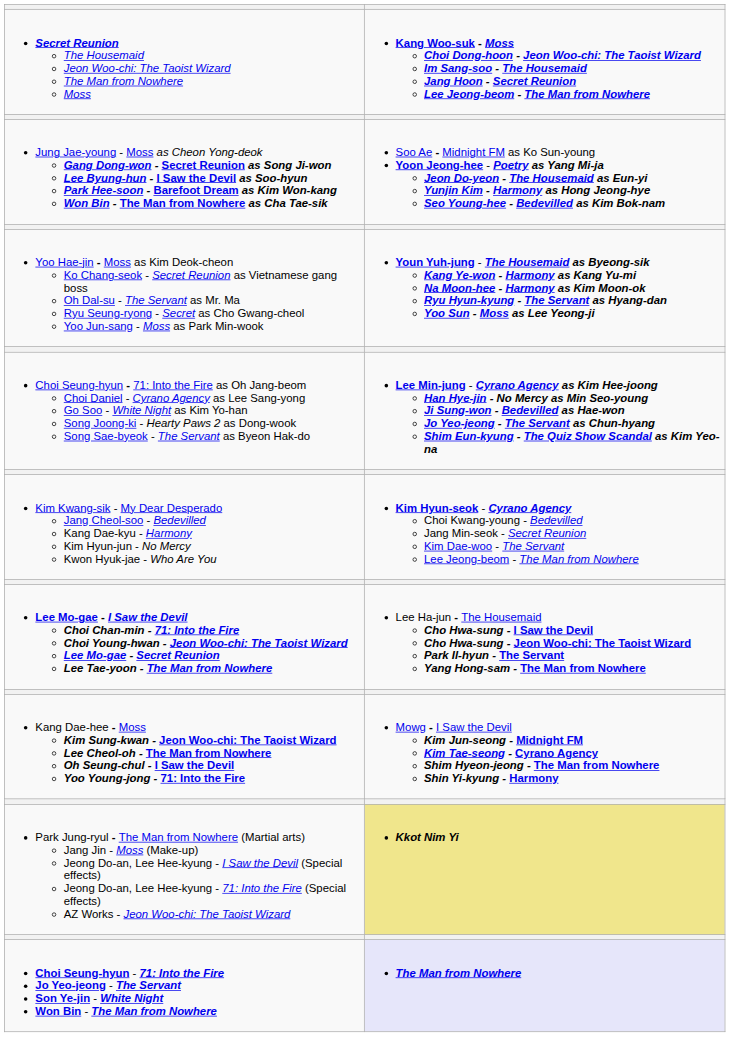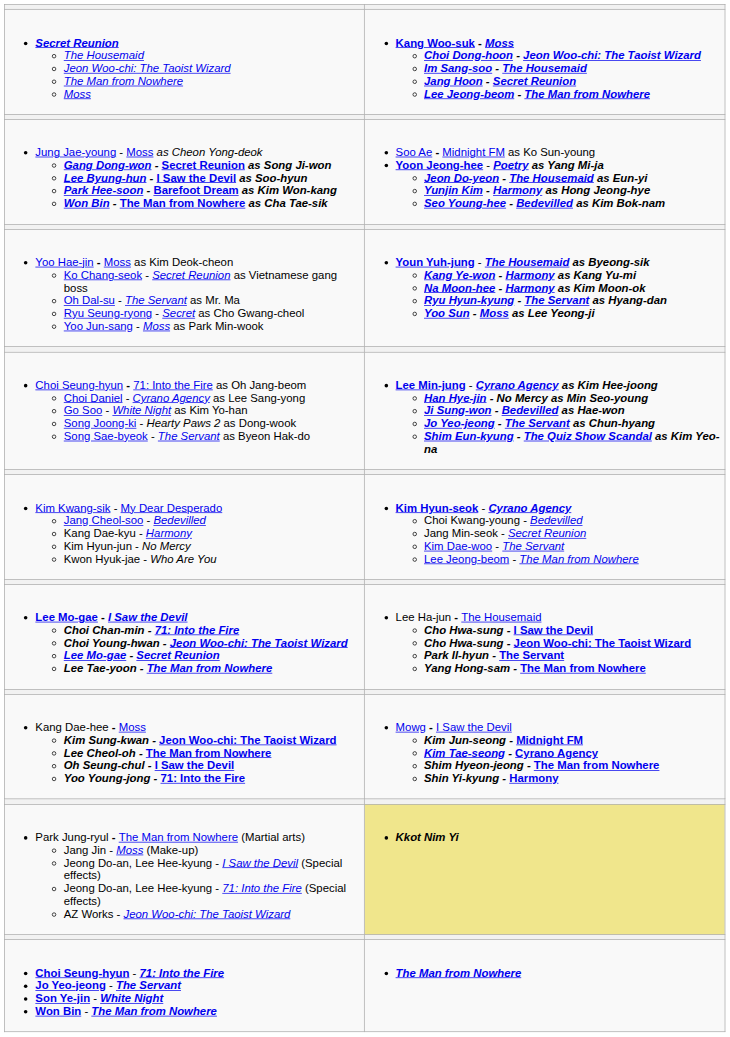(545, 973) lavender background -> (545, 973) no background
